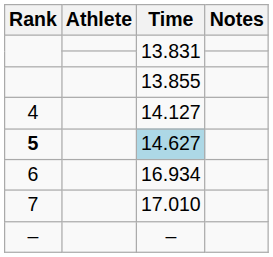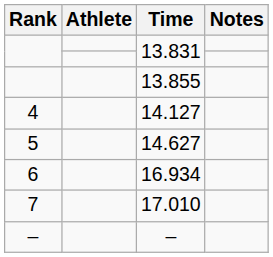(33, 143) bold -> (33, 143) normal
(171, 143) lightblue background -> (171, 143) no background
